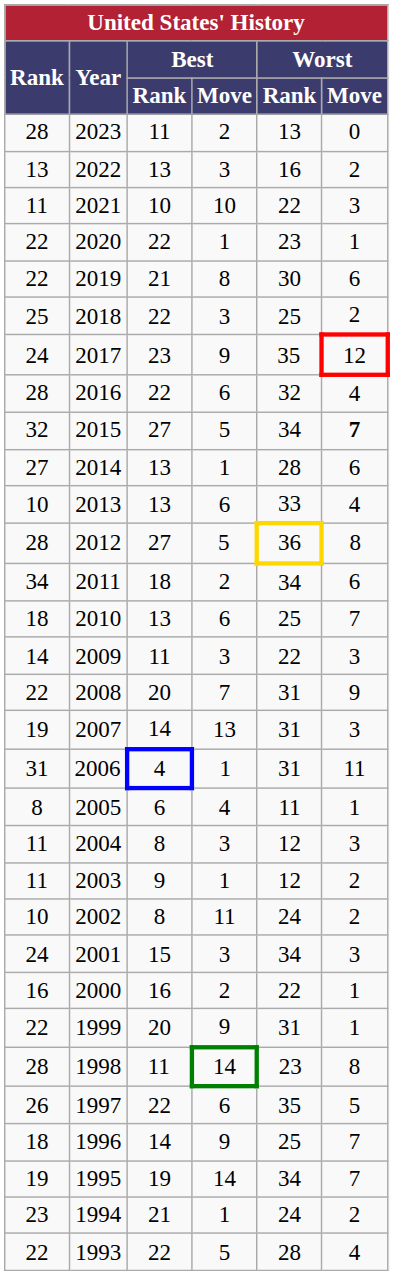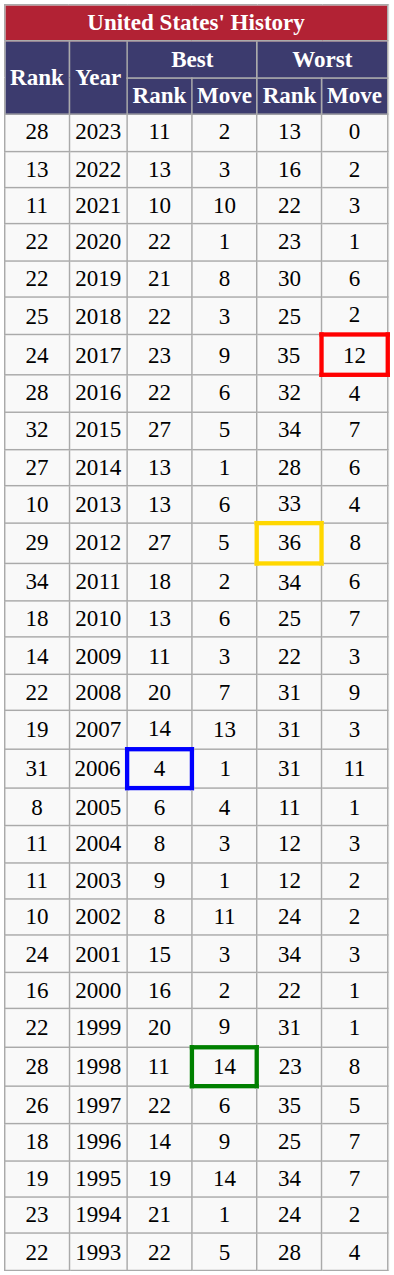(355, 430) bold -> (355, 430) normal
(37, 542) 28 -> (37, 542) 29
